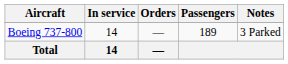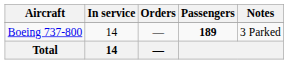(208, 31) normal -> (208, 31) bold
